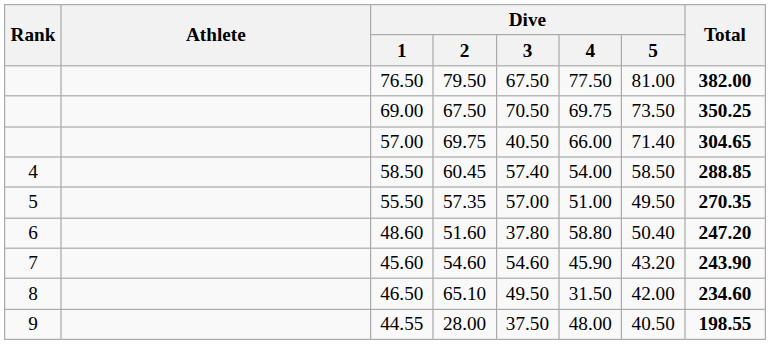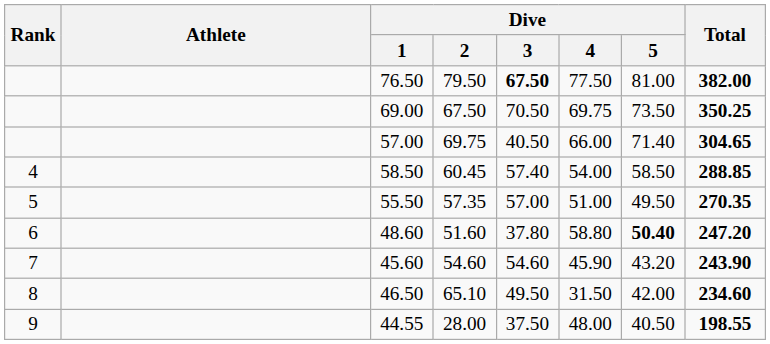(527, 80) normal -> (527, 80) bold
(653, 232) normal -> (653, 232) bold
